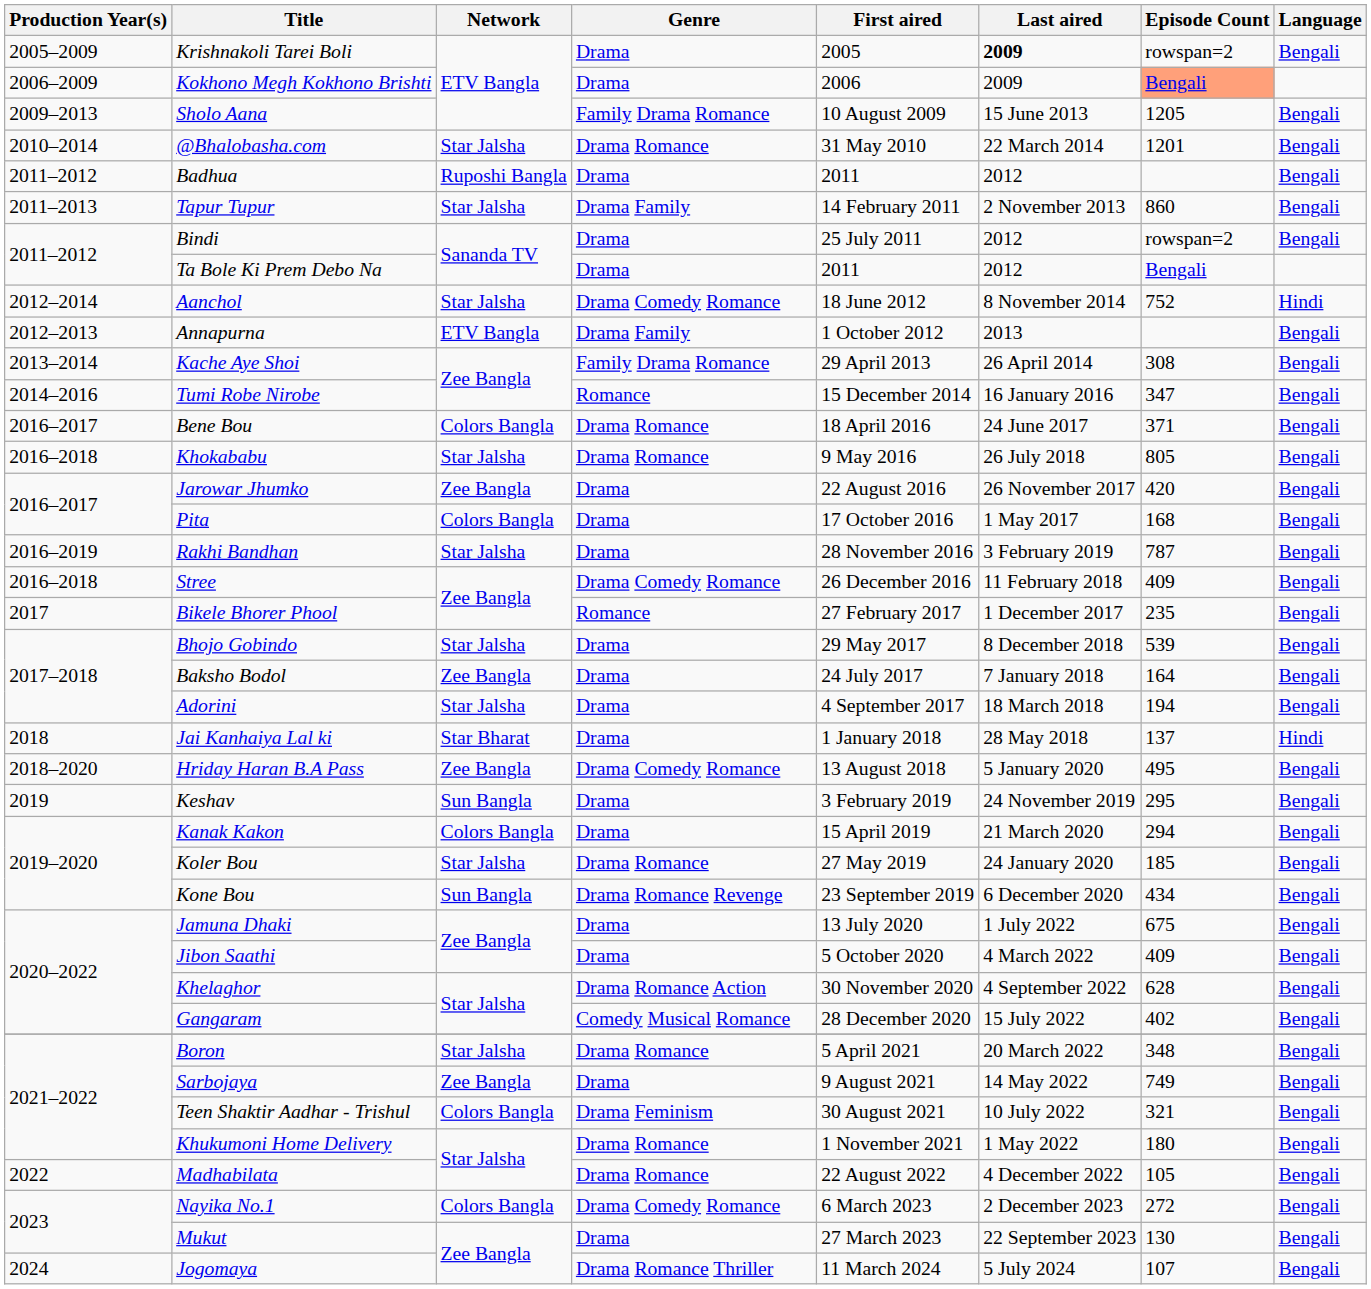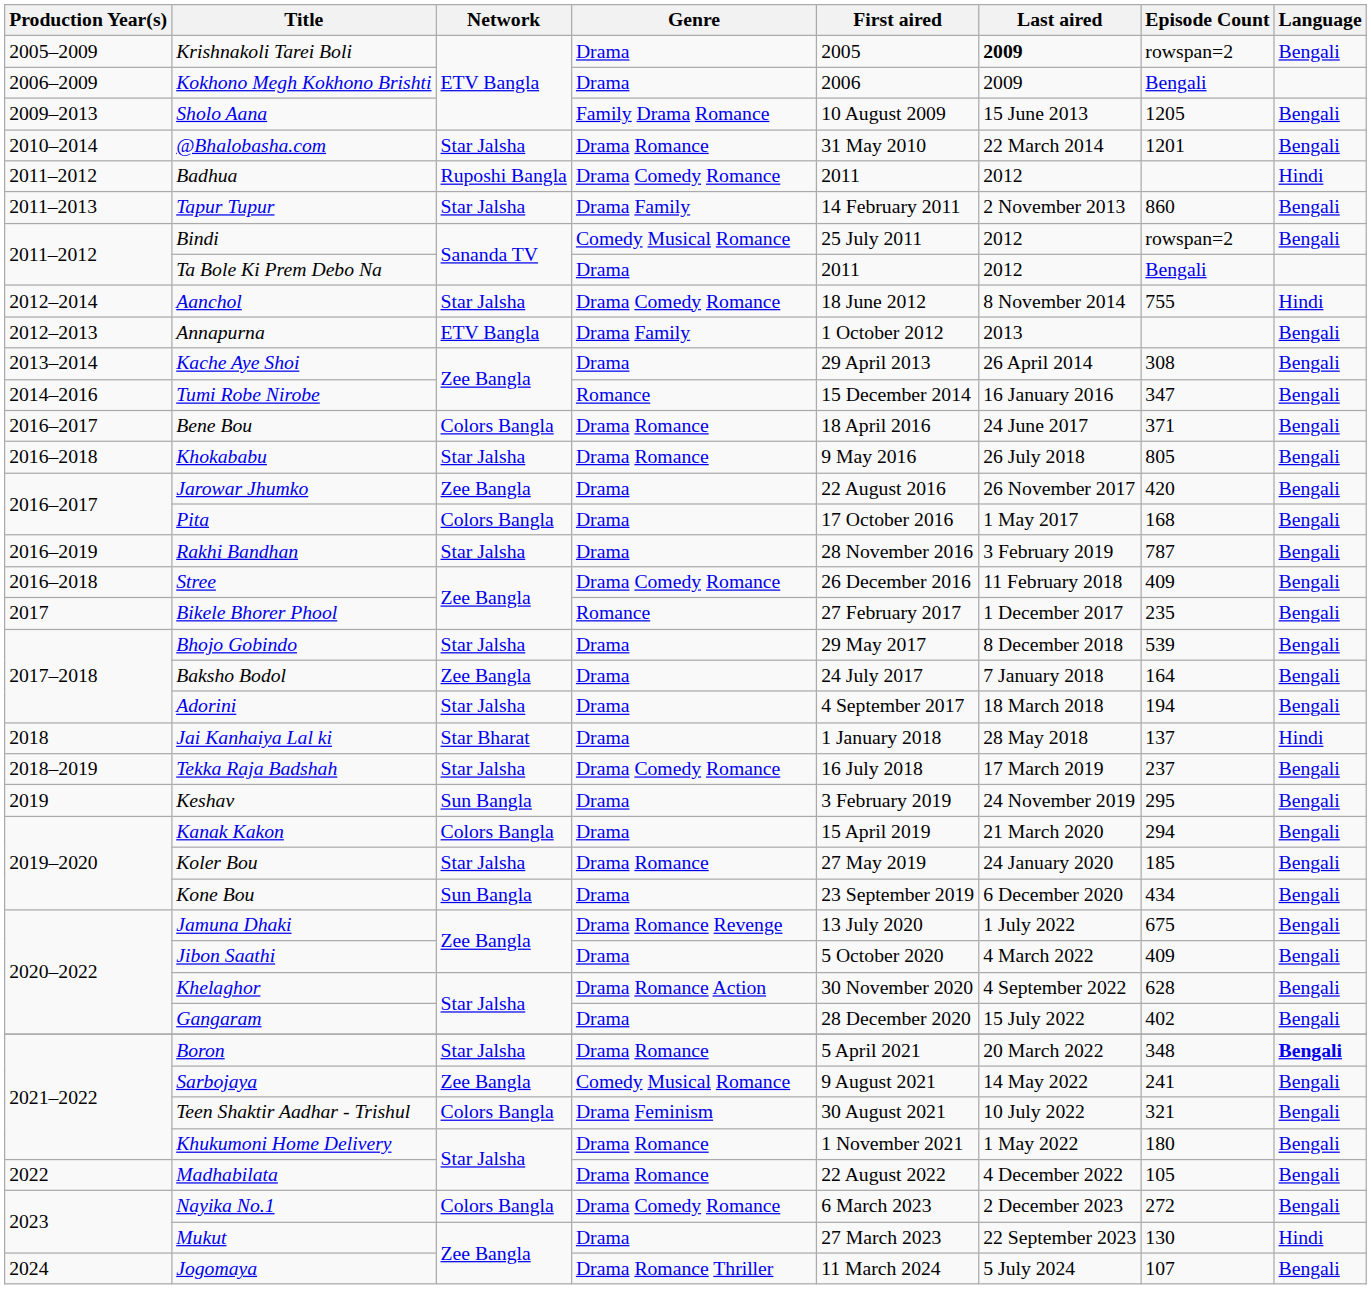(1176, 82) lightsalmon background -> (1176, 82) no background
(603, 176) Drama -> (678, 176) Drama Comedy Romance
(1309, 176) Bengali -> (1301, 176) Hindi
(603, 238) Drama -> (683, 238) Comedy Musical Romance
(1160, 301) 752 -> (1160, 301) 755
(673, 363) Family Drama Romance -> (603, 363) Drama
+ row: (257, 769)
- row: (270, 769)
(679, 894) Drama Romance Revenge -> (603, 894) Drama
(603, 925) Drama -> (679, 925) Drama Romance Revenge
(683, 1018) Comedy Musical Romance -> (603, 1018) Drama
(1309, 1050) normal -> (1310, 1050) bold
(603, 1081) Drama -> (683, 1081) Comedy Musical Romance
(1160, 1081) 749 -> (1160, 1081) 241
(1309, 1237) Bengali -> (1301, 1237) Hindi
